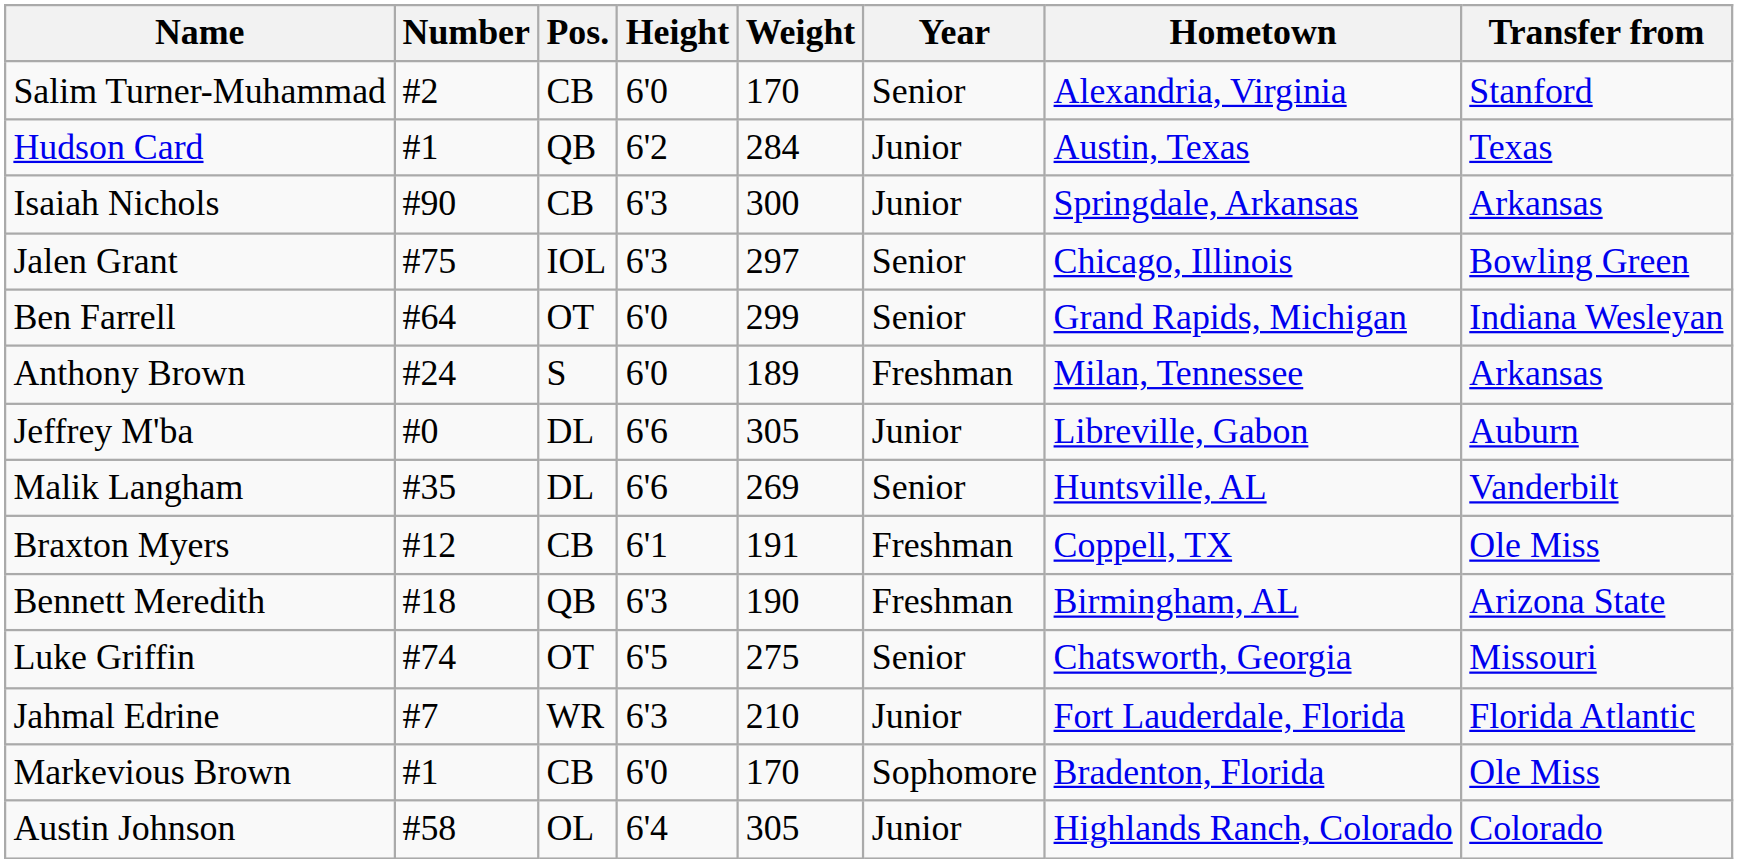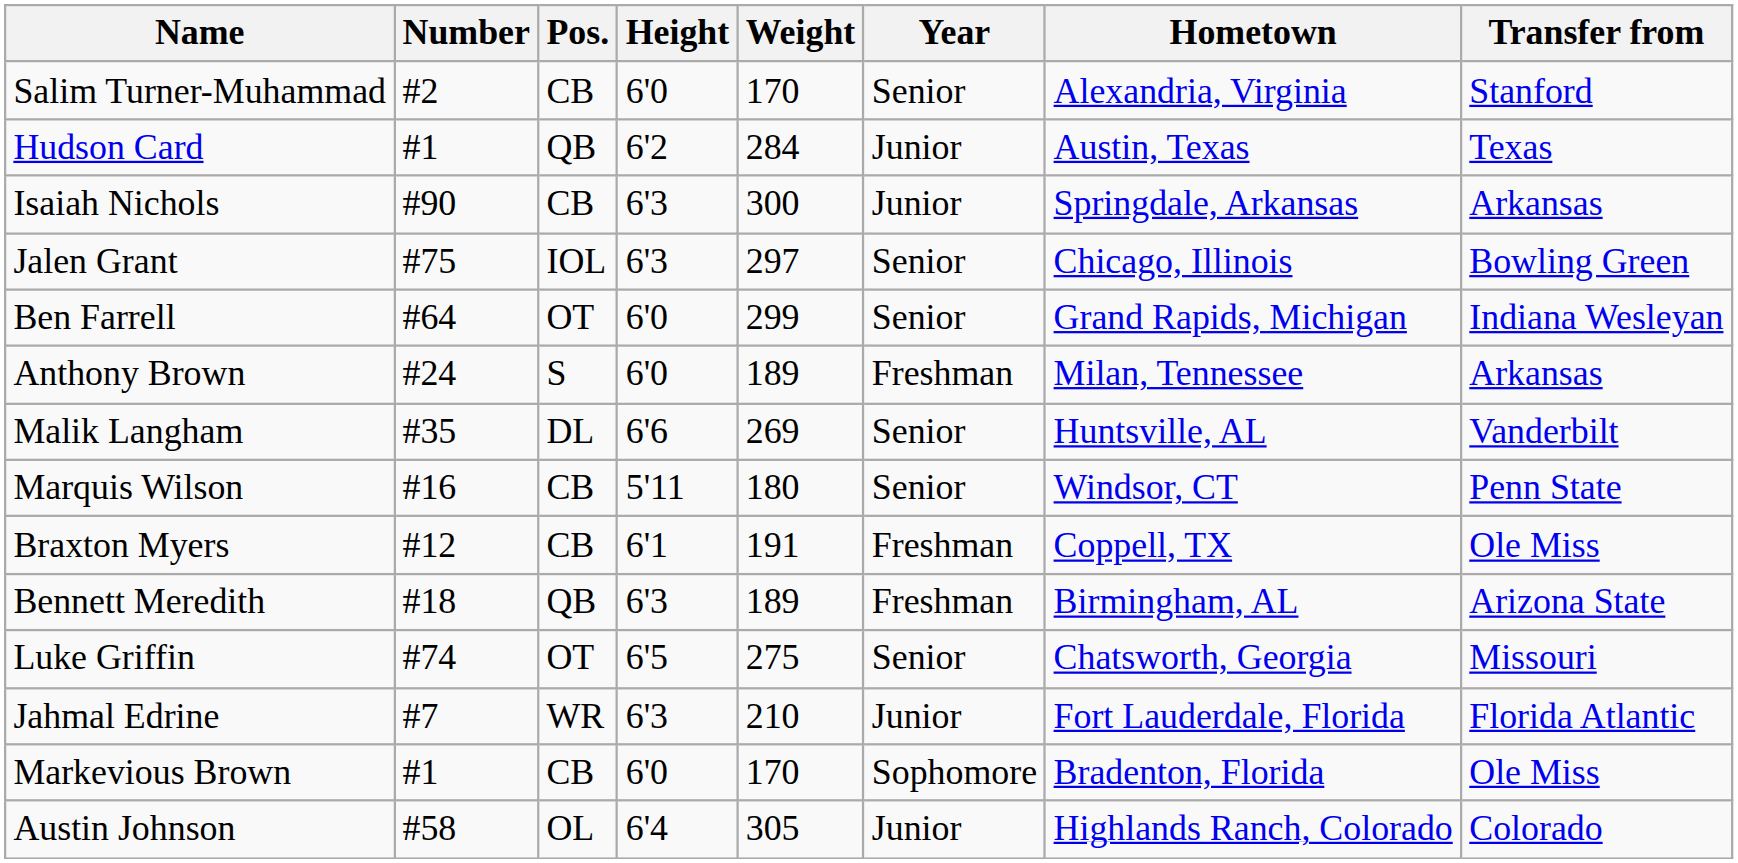- row: (103, 430)
+ row: (128, 487)
(773, 601) 190 -> (773, 601) 189
